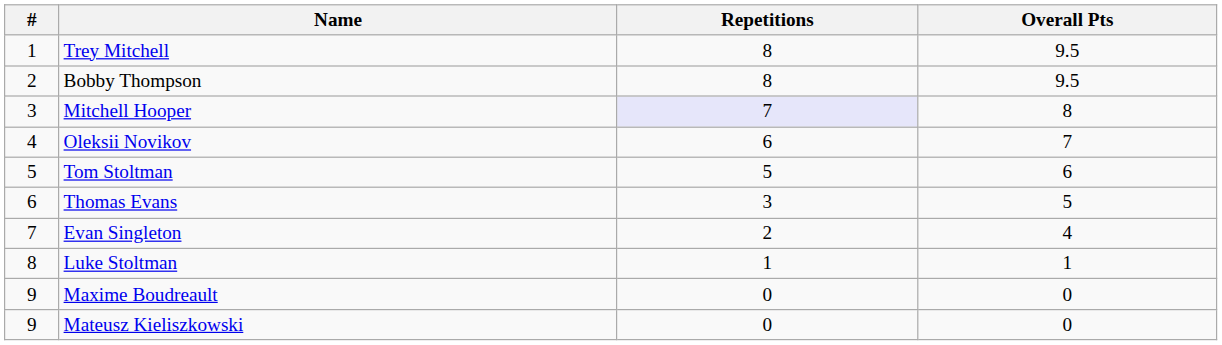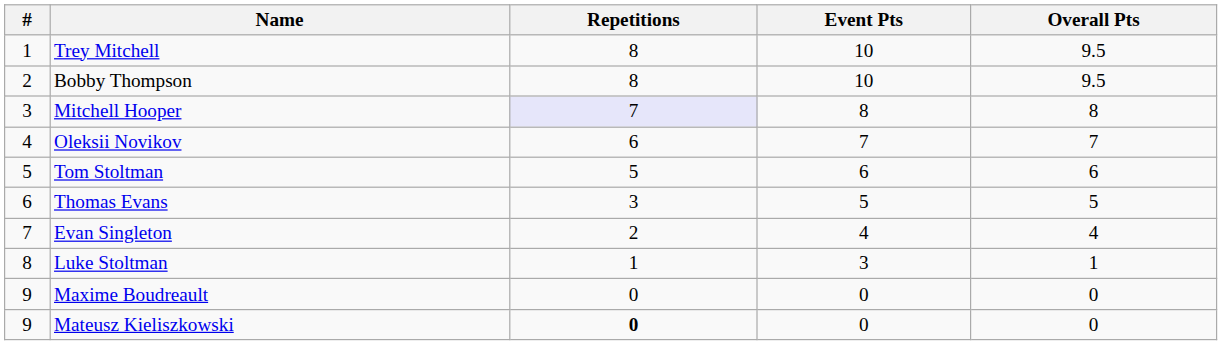+ column: (864, 19)
(767, 324) normal -> (633, 324) bold
